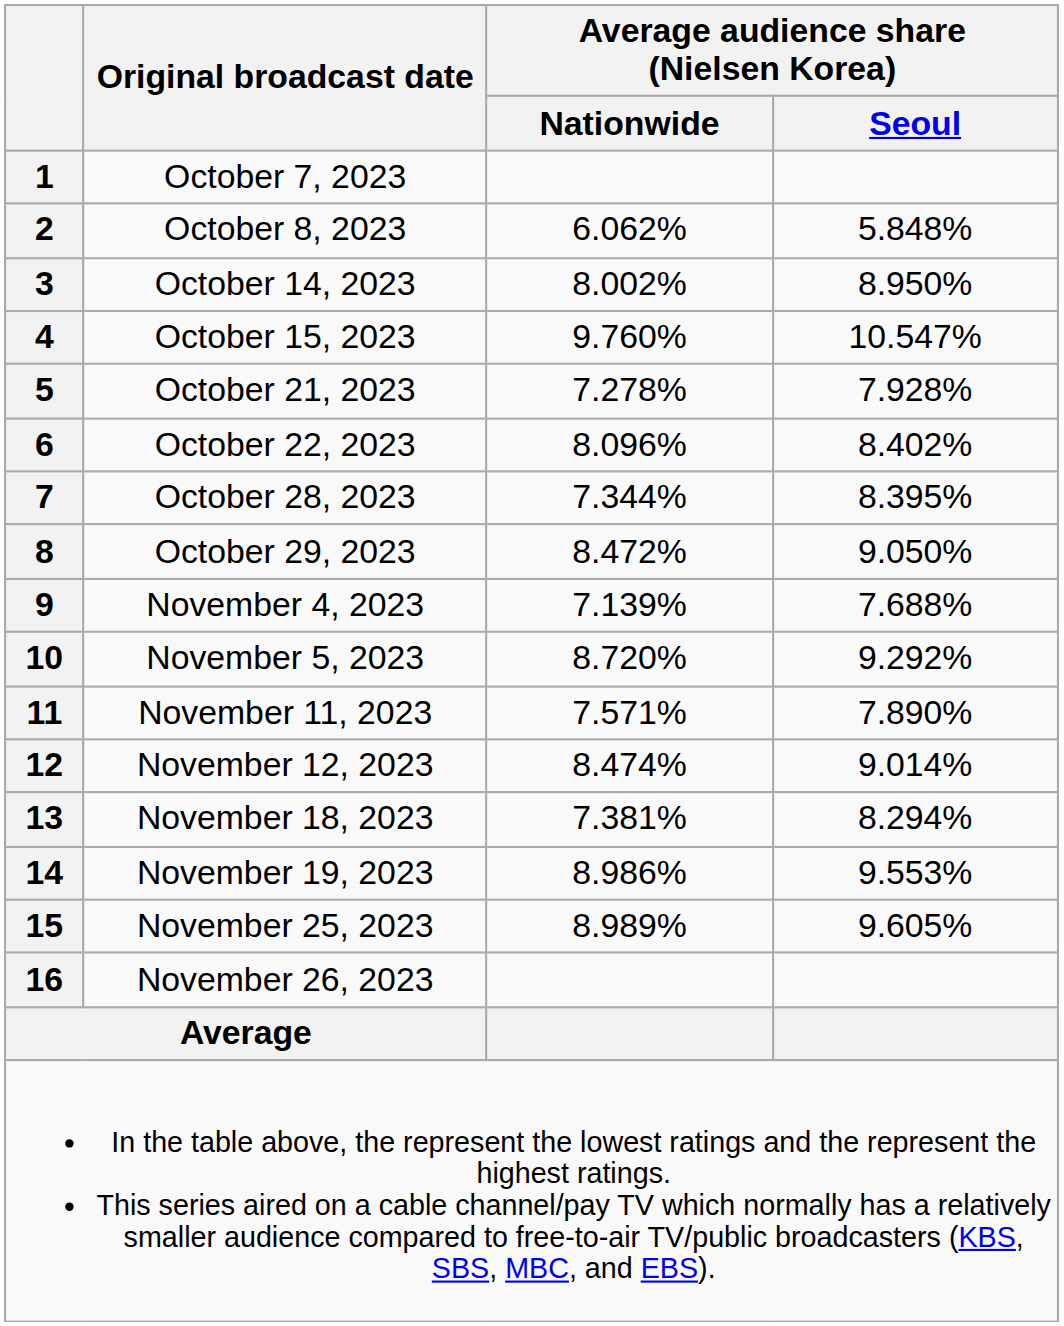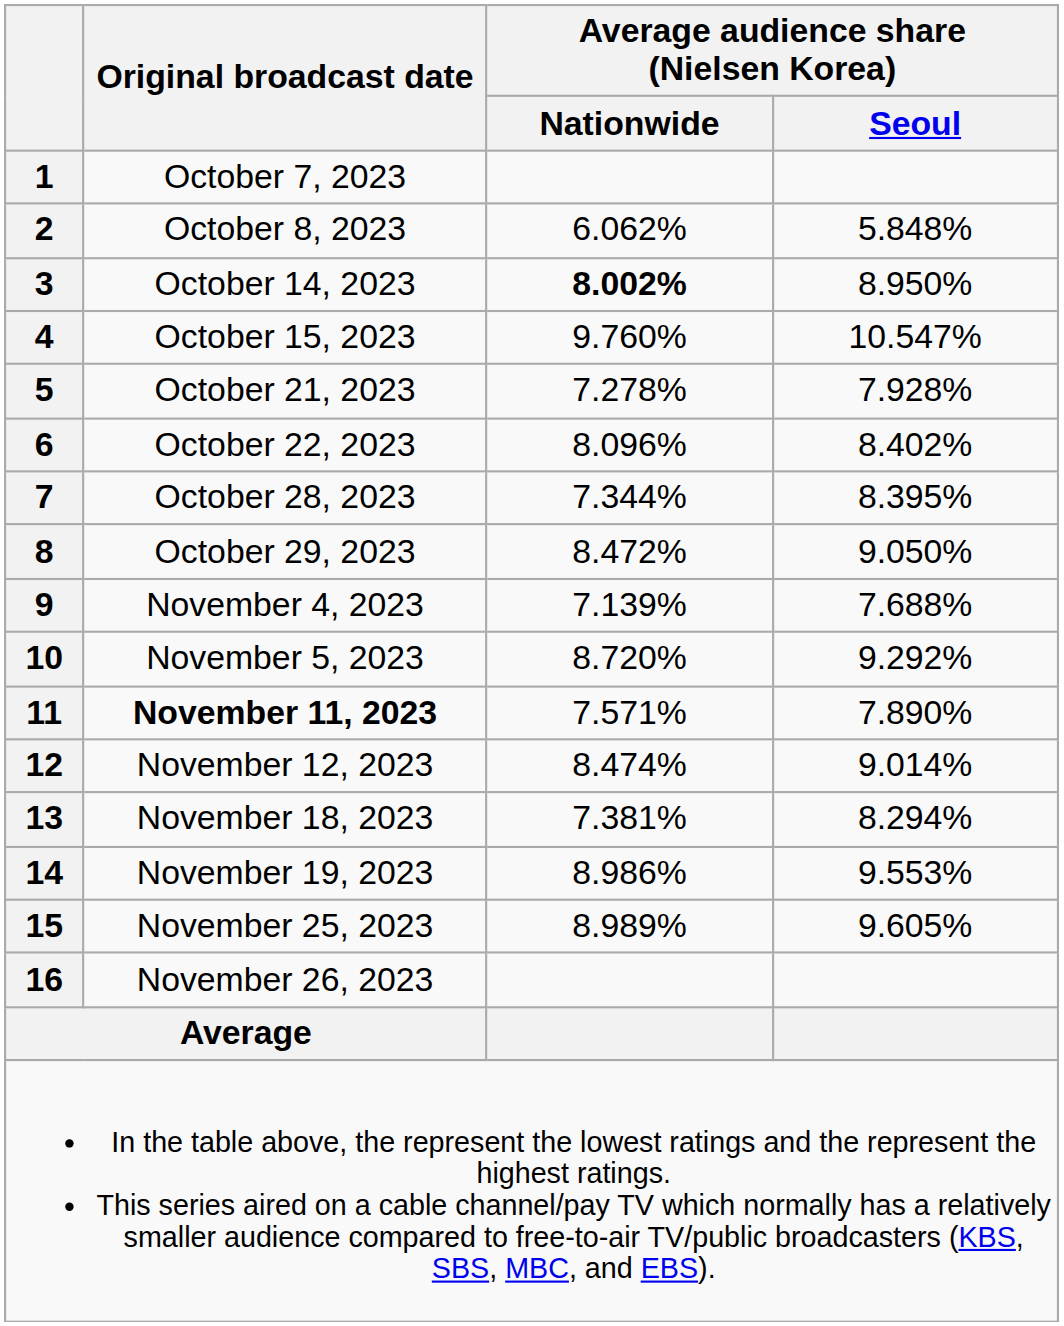(629, 283) normal -> (629, 283) bold
(285, 711) normal -> (285, 711) bold
